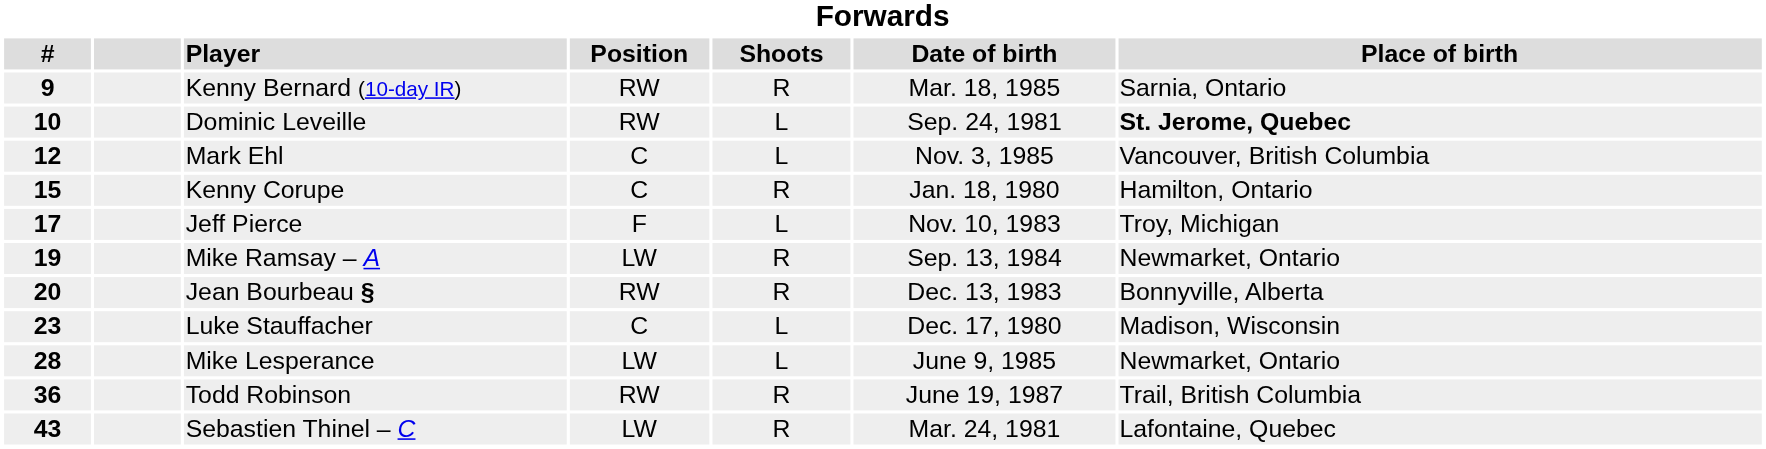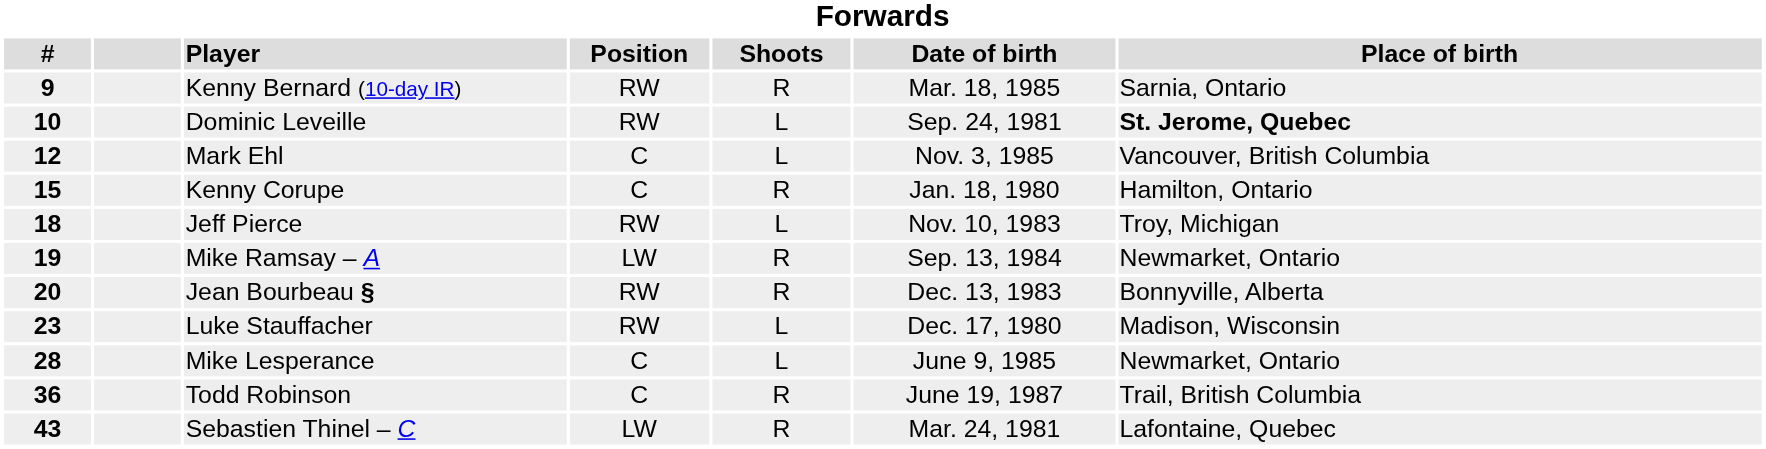(48, 224) 17 -> (48, 224) 18
(639, 224) F -> (639, 224) RW
(639, 326) C -> (639, 326) RW
(639, 360) LW -> (639, 360) C
(639, 394) RW -> (639, 394) C
